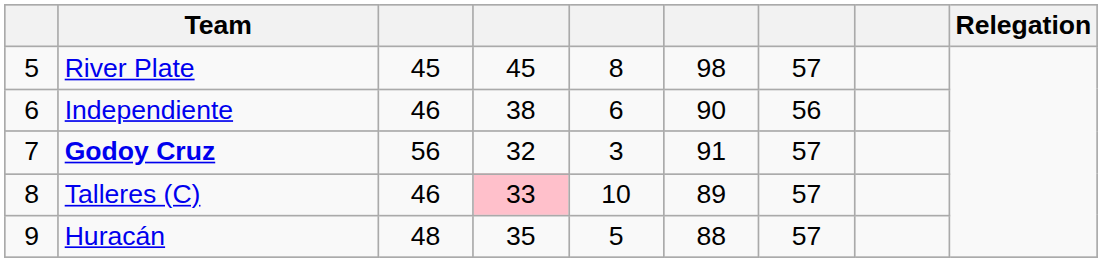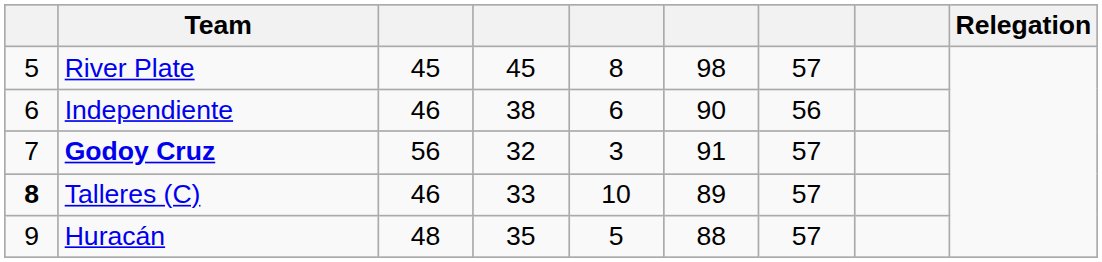(32, 194) normal -> (32, 194) bold
(521, 194) pink background -> (521, 194) no background
